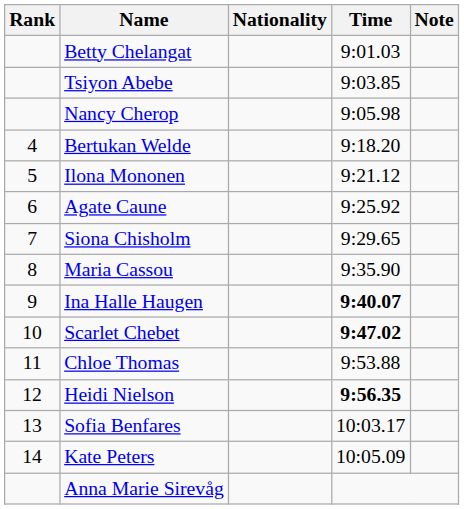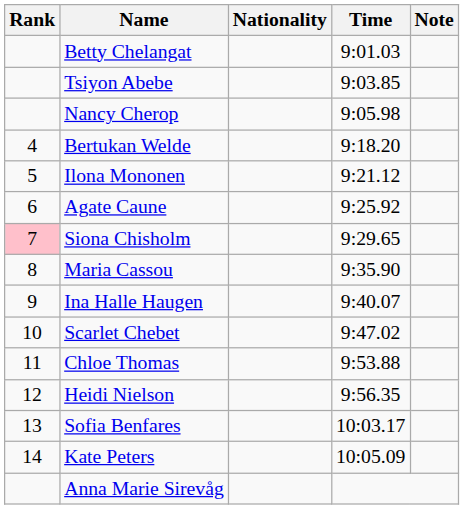(32, 238) no background -> (32, 238) pink background
(371, 301) bold -> (371, 301) normal
(371, 332) bold -> (371, 332) normal
(371, 394) bold -> (371, 394) normal
